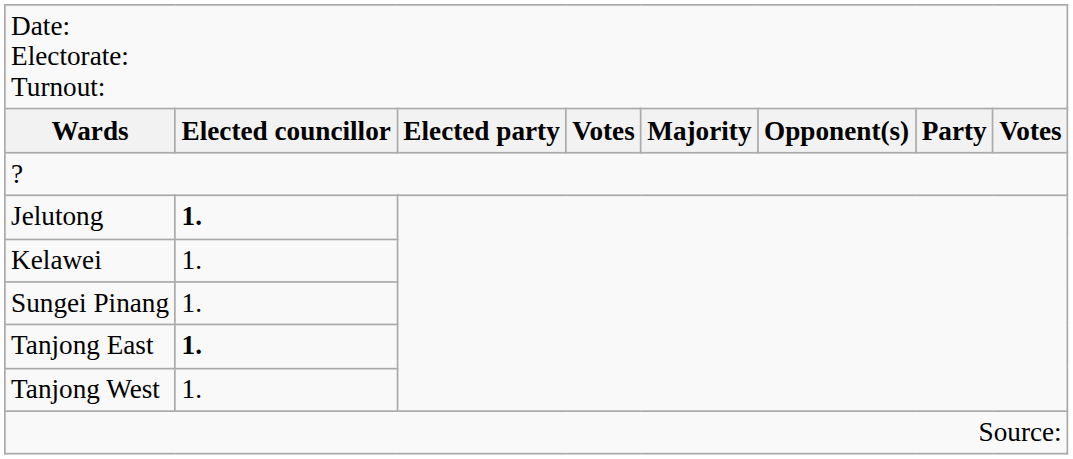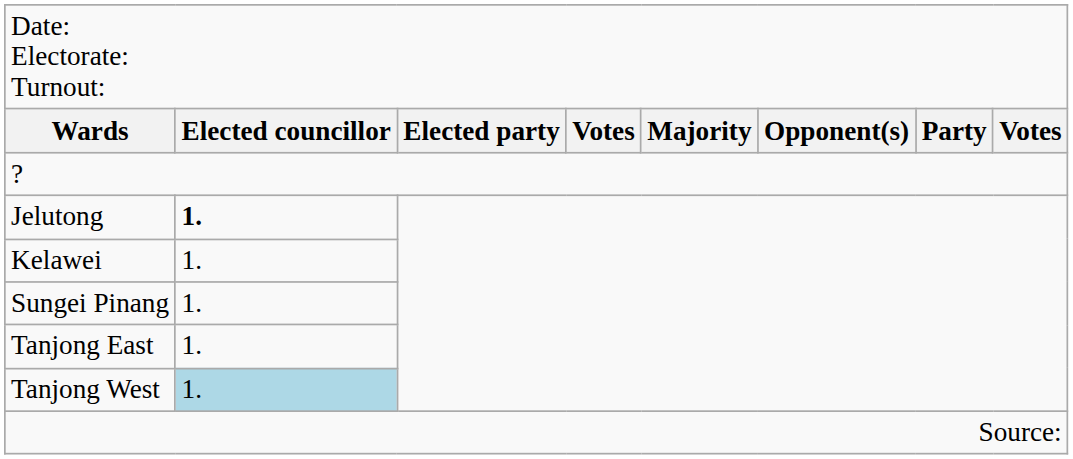(192, 346) bold -> (192, 346) normal
(192, 389) no background -> (192, 389) lightblue background
